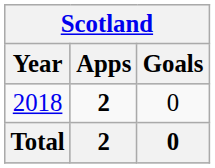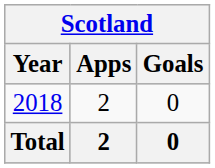(104, 102) bold -> (104, 102) normal
